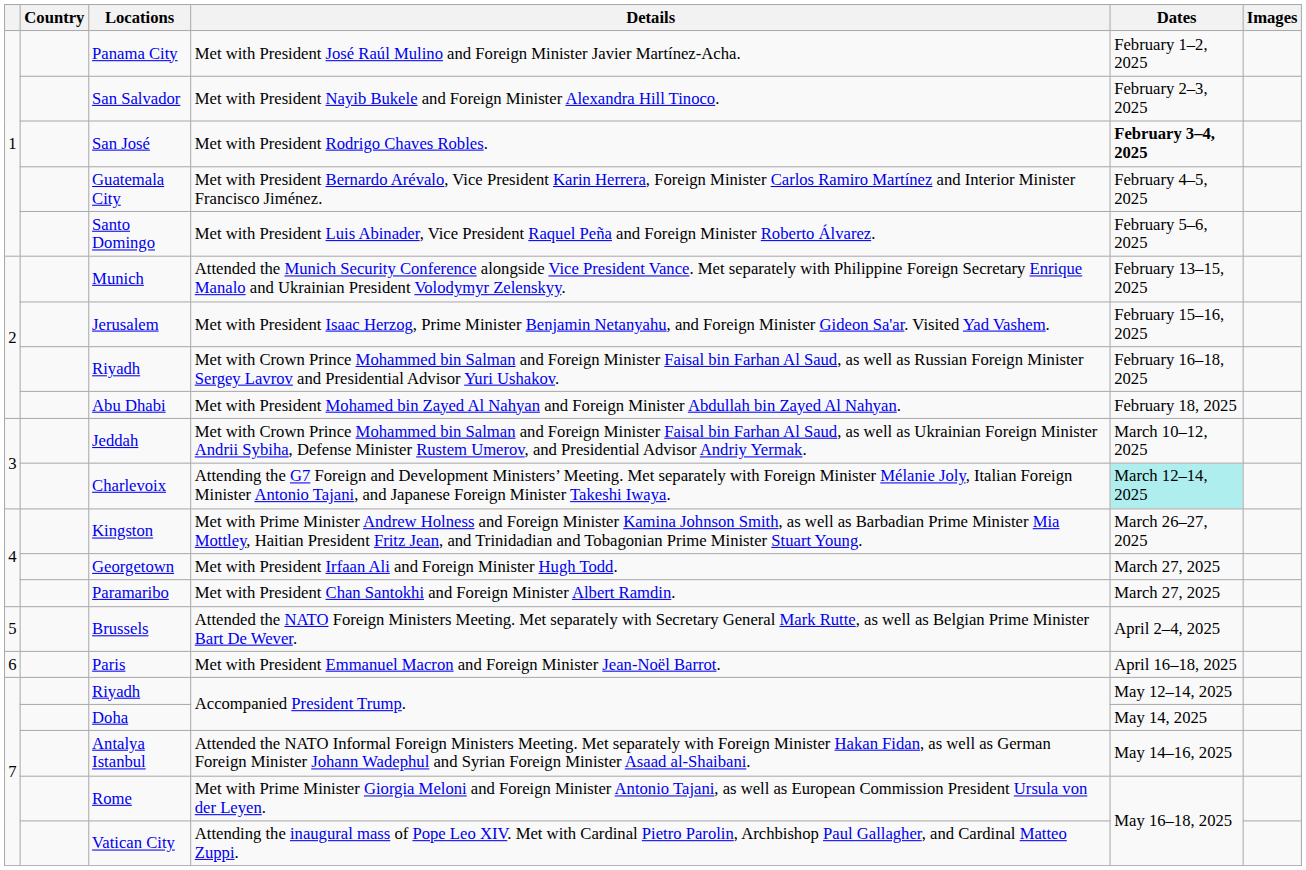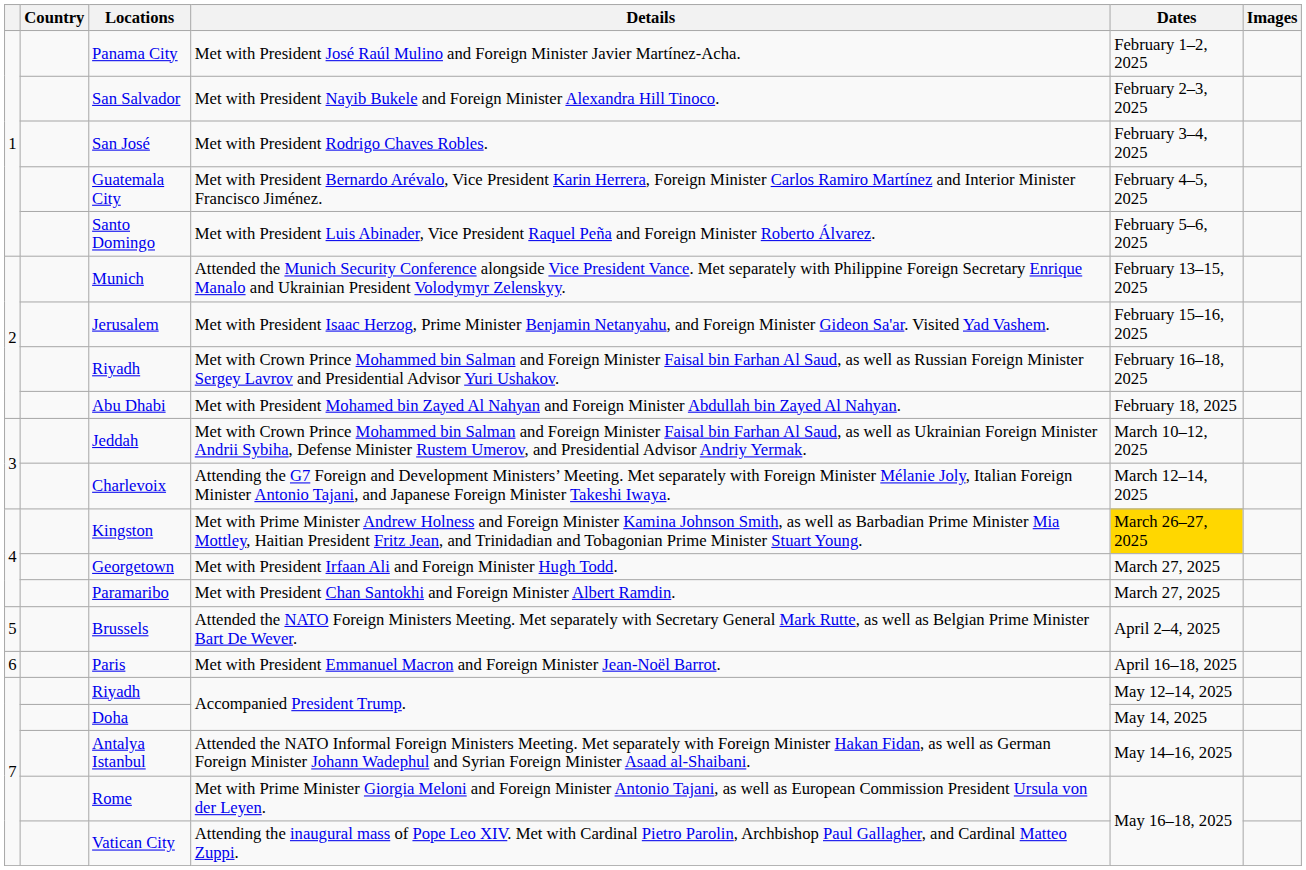(1165, 143) bold -> (1161, 143) normal
(1161, 485) paleturquoise background -> (1161, 485) no background
(1161, 530) no background -> (1161, 530) gold background
